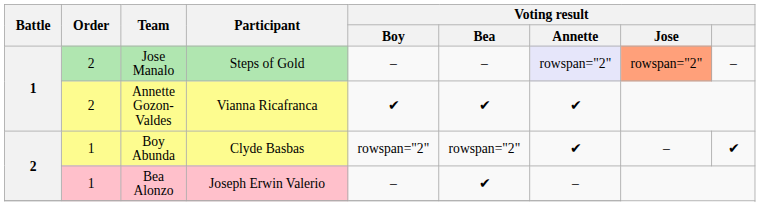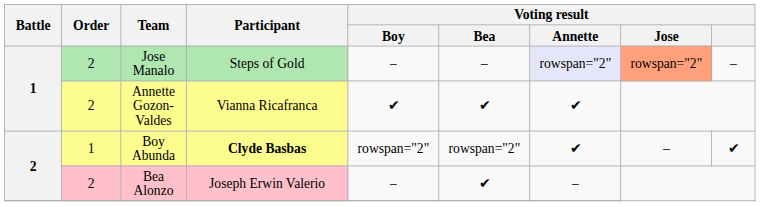(267, 148) normal -> (267, 148) bold
(91, 183) 1 -> (91, 183) 2
